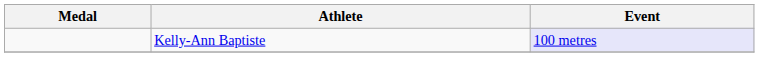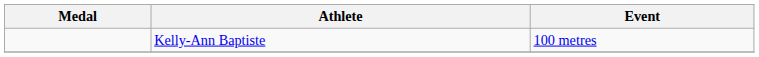(565, 40) lavender background -> (565, 40) no background
